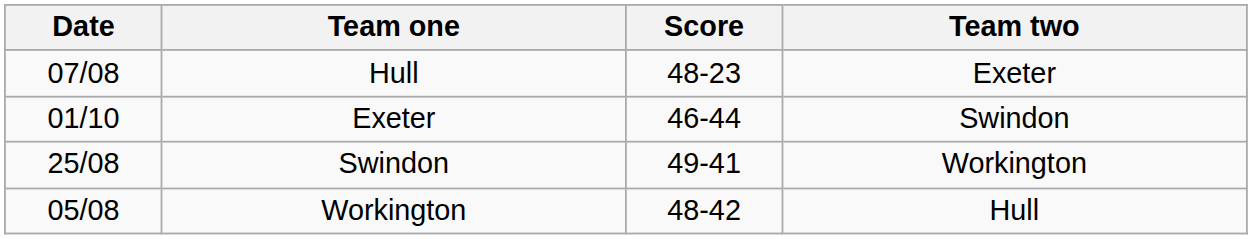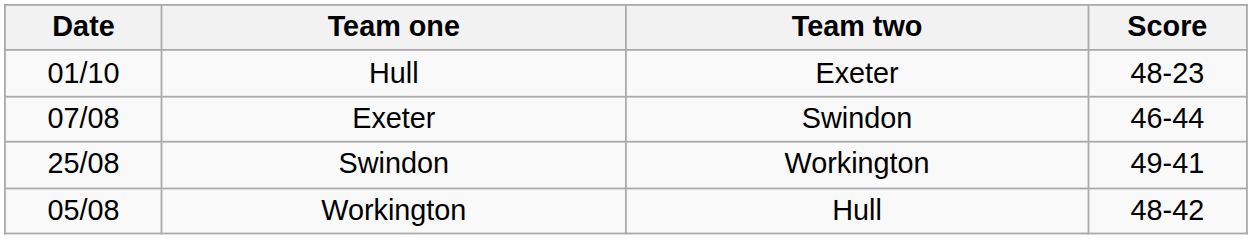columns swapped: (704, 27) <-> (1014, 27)
(84, 73) 07/08 -> (84, 73) 01/10
(84, 118) 01/10 -> (84, 118) 07/08
